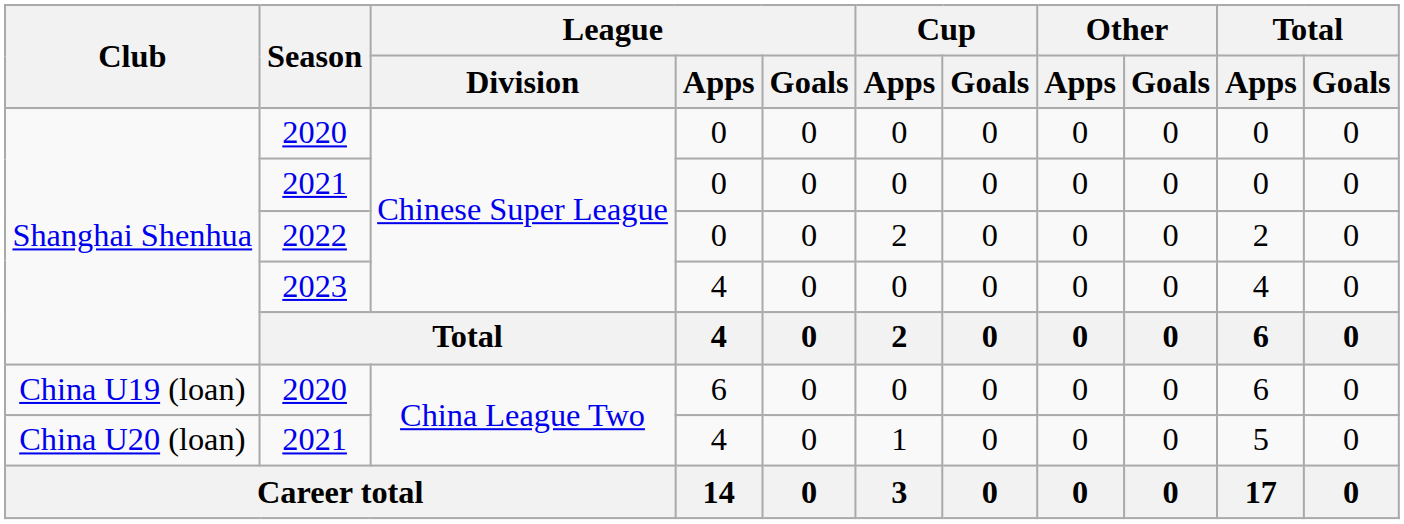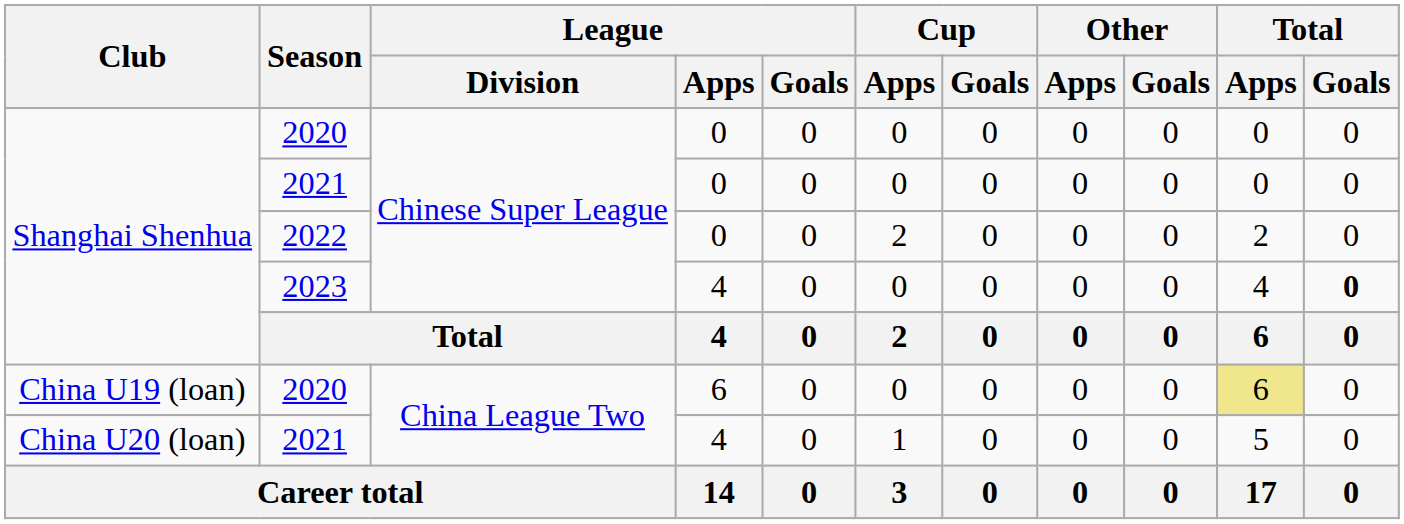(1351, 286) normal -> (1351, 286) bold
(1261, 388) no background -> (1261, 388) khaki background
